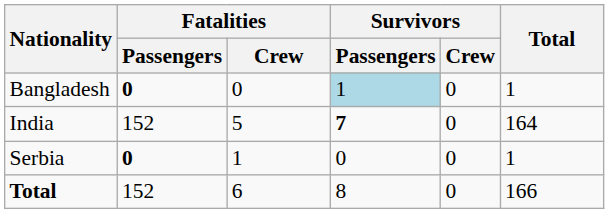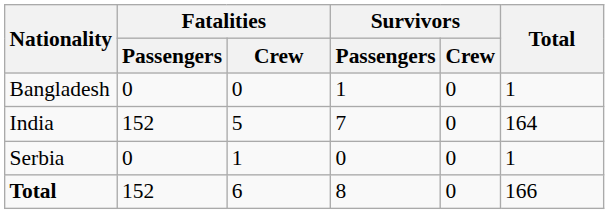(127, 89) bold -> (127, 89) normal
(341, 89) lightblue background -> (341, 89) no background
(341, 123) bold -> (341, 123) normal
(127, 157) bold -> (127, 157) normal
